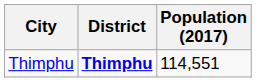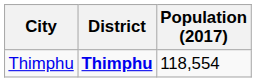(190, 63) 114,551 -> (190, 63) 118,554
